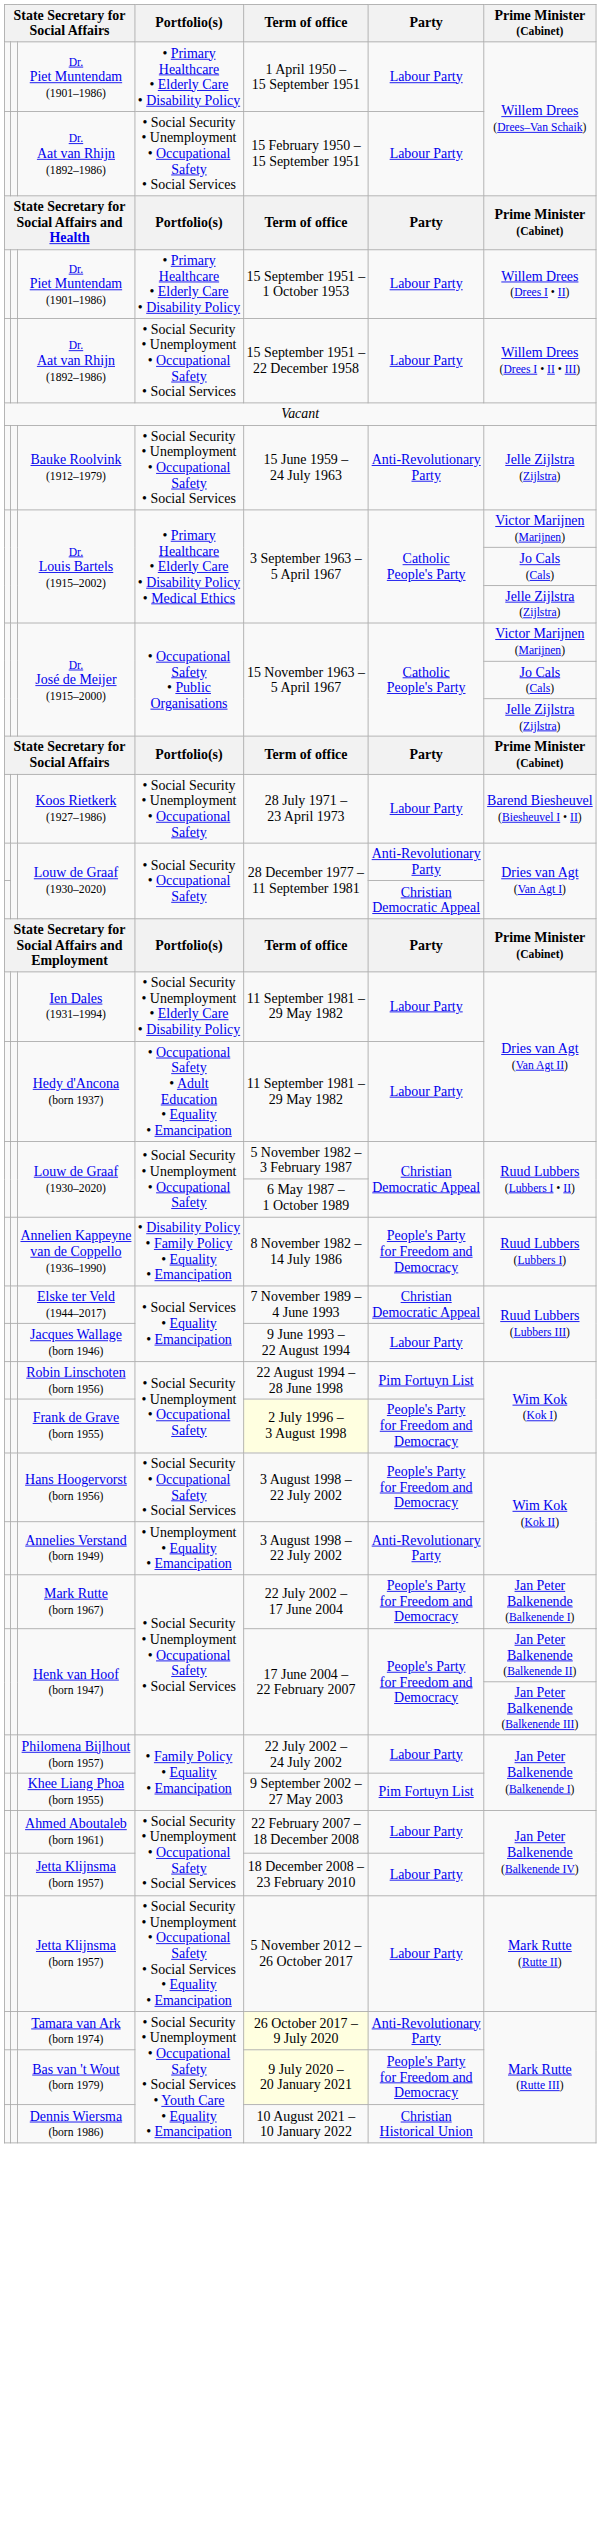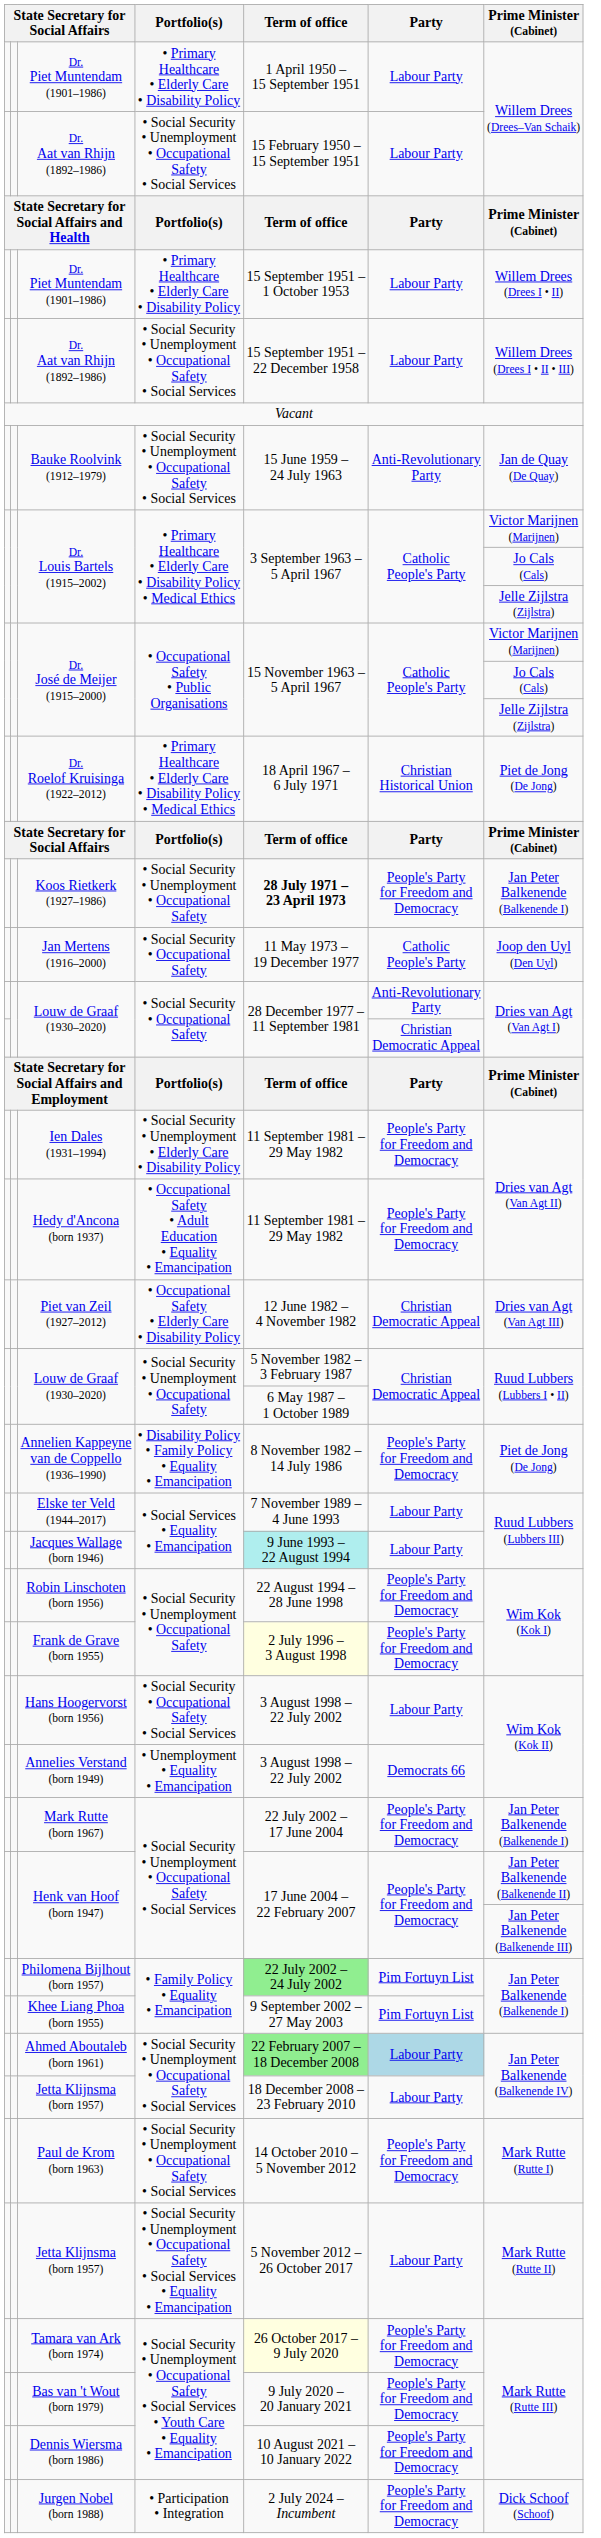(540, 467) Jelle Zijlstra (Zijlstra) -> (534, 467) Jan de Quay (De Quay)
+ row: (76, 779)
(306, 808) normal -> (306, 893) bold
(426, 808) Labour Party -> (426, 893) People's Party for Freedom and Democracy
(540, 808) Barend Biesheuvel (Biesheuvel I • II) -> (534, 893) Jan Peter Balkenende (Balkenende I)
+ row: (76, 954)
(426, 1006) Labour Party -> (426, 1144) People's Party for Freedom and Democracy
(426, 1091) Labour Party -> (426, 1229) People's Party for Freedom and Democracy
+ row: (76, 1314)
(540, 1251) Ruud Lubbers (Lubbers I) -> (534, 1458) Piet de Jong (De Jong)
(426, 1304) Christian Democratic Appeal -> (426, 1512) Labour Party
(306, 1342) no background -> (306, 1549) paleturquoise background
(426, 1380) Pim Fortuyn List -> (426, 1595) People's Party for Freedom and Democracy
(426, 1487) People's Party for Freedom and Democracy -> (426, 1709) Labour Party
(426, 1548) Anti-Revolutionary Party -> (426, 1771) Democrats 66
(306, 1754) no background -> (306, 1976) lightgreen background
(426, 1754) Labour Party -> (426, 1976) Pim Fortuyn List
(306, 1831) no background -> (306, 2054) lightgreen background
(426, 1831) no background -> (426, 2054) lightblue background
+ row: (76, 2160)
(426, 2030) Anti-Revolutionary Party -> (426, 2345) People's Party for Freedom and Democracy
(306, 2077) lightyellow background -> (306, 2399) no background
(426, 2123) Christian Historical Union -> (426, 2452) People's Party for Freedom and Democracy
+ row: (76, 2505)
